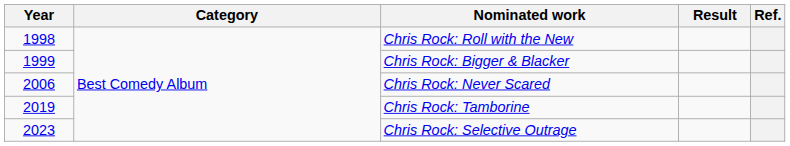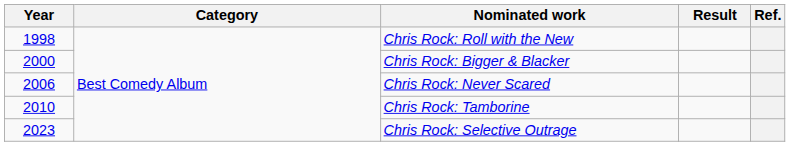(39, 61) 1999 -> (39, 61) 2000
(39, 107) 2019 -> (39, 107) 2010
